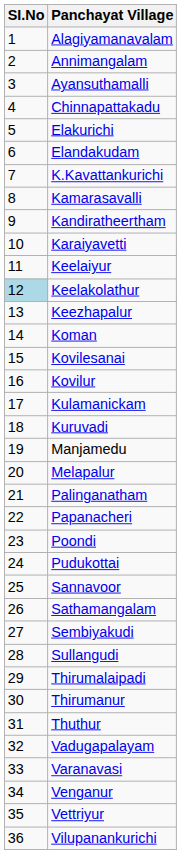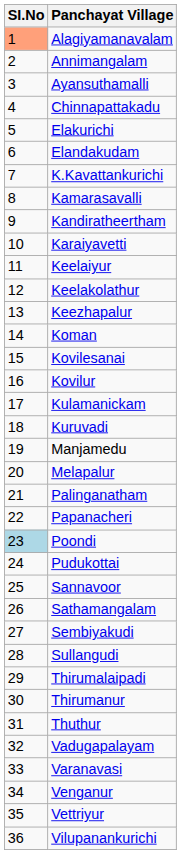(12, 38) no background -> (12, 38) lightsalmon background
(16, 289) lightblue background -> (16, 289) no background
(16, 541) no background -> (16, 541) lightblue background
